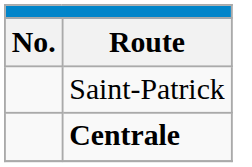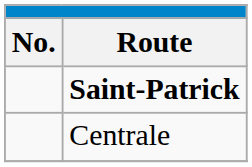(147, 89) normal -> (154, 89) bold
(125, 136) bold -> (120, 136) normal
